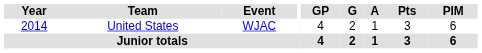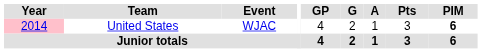(34, 26) no background -> (34, 26) pink background
(453, 26) normal -> (453, 26) bold
